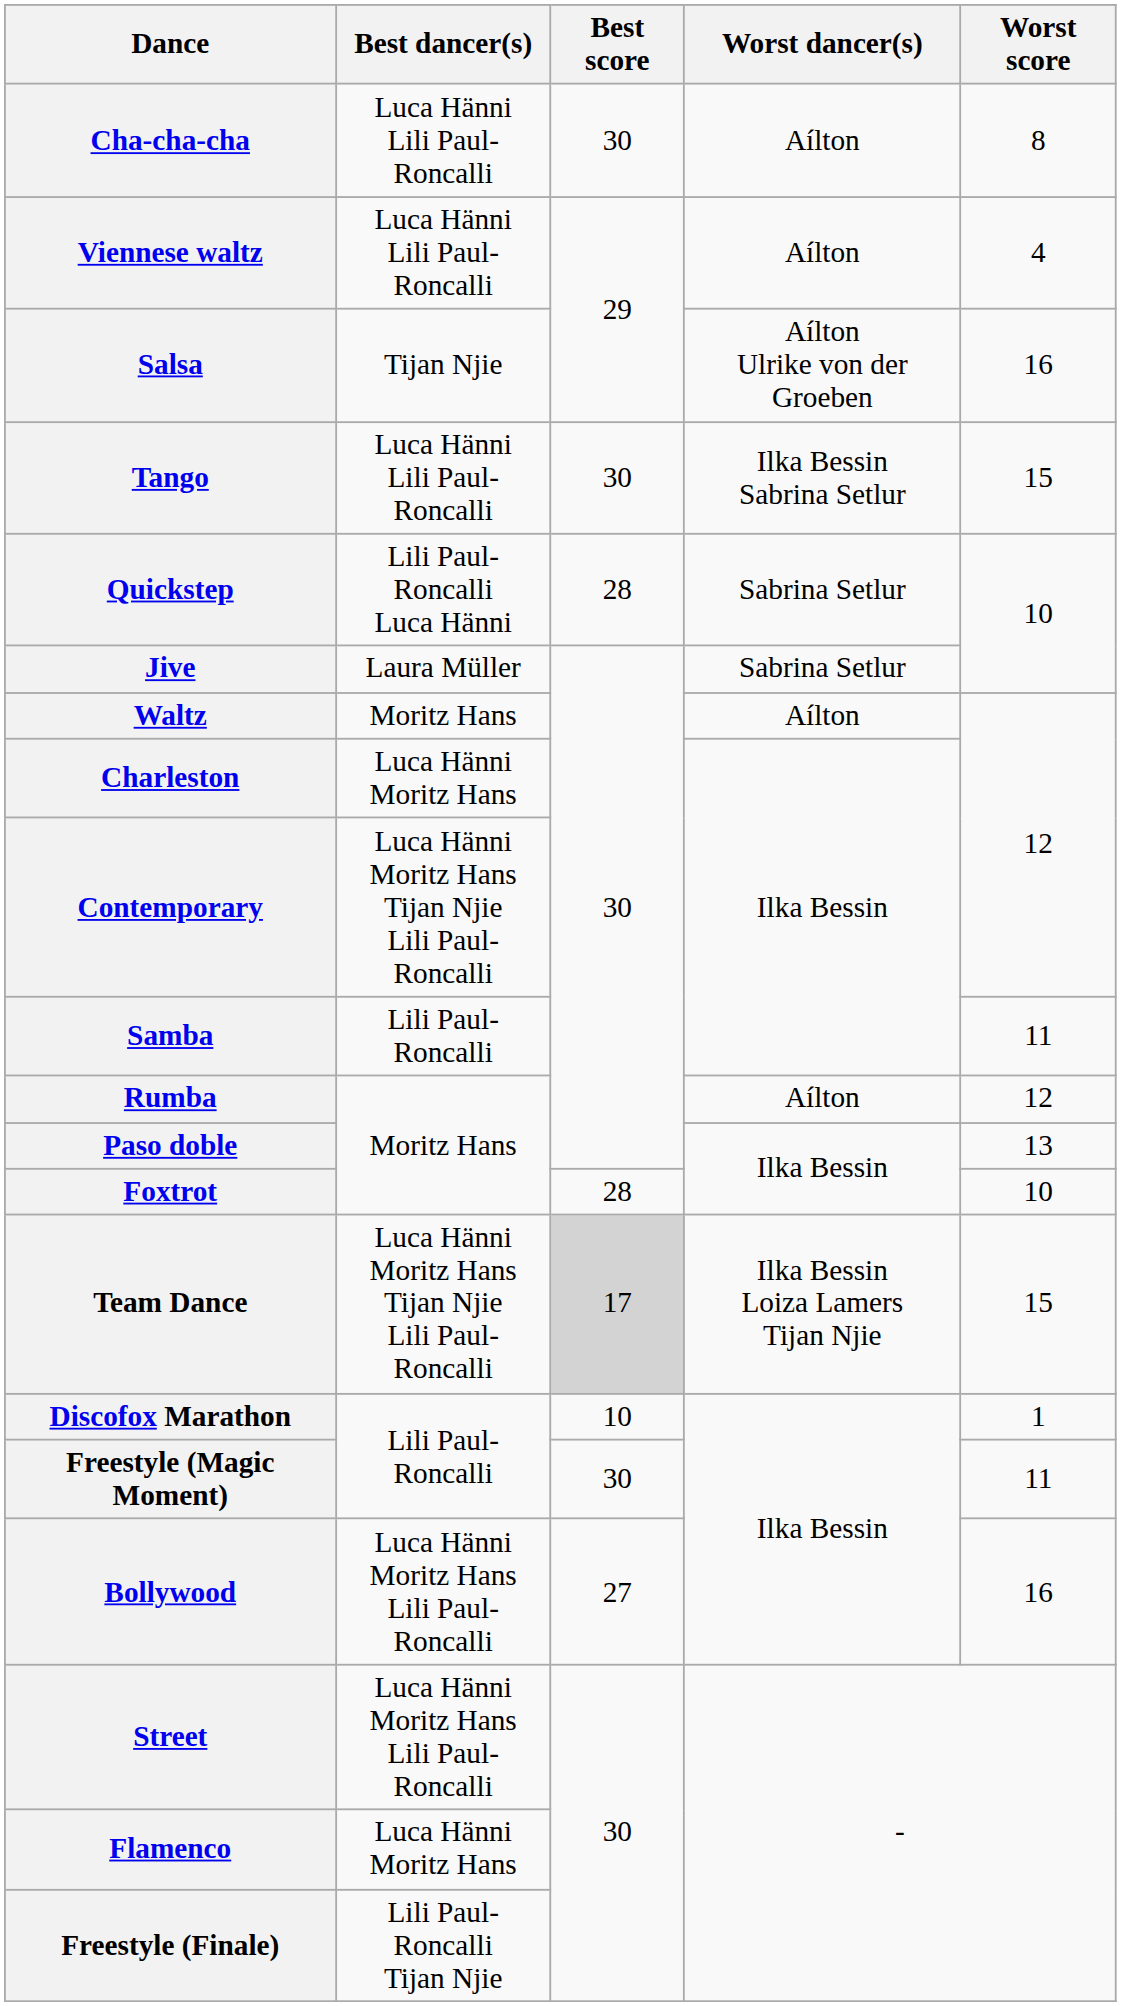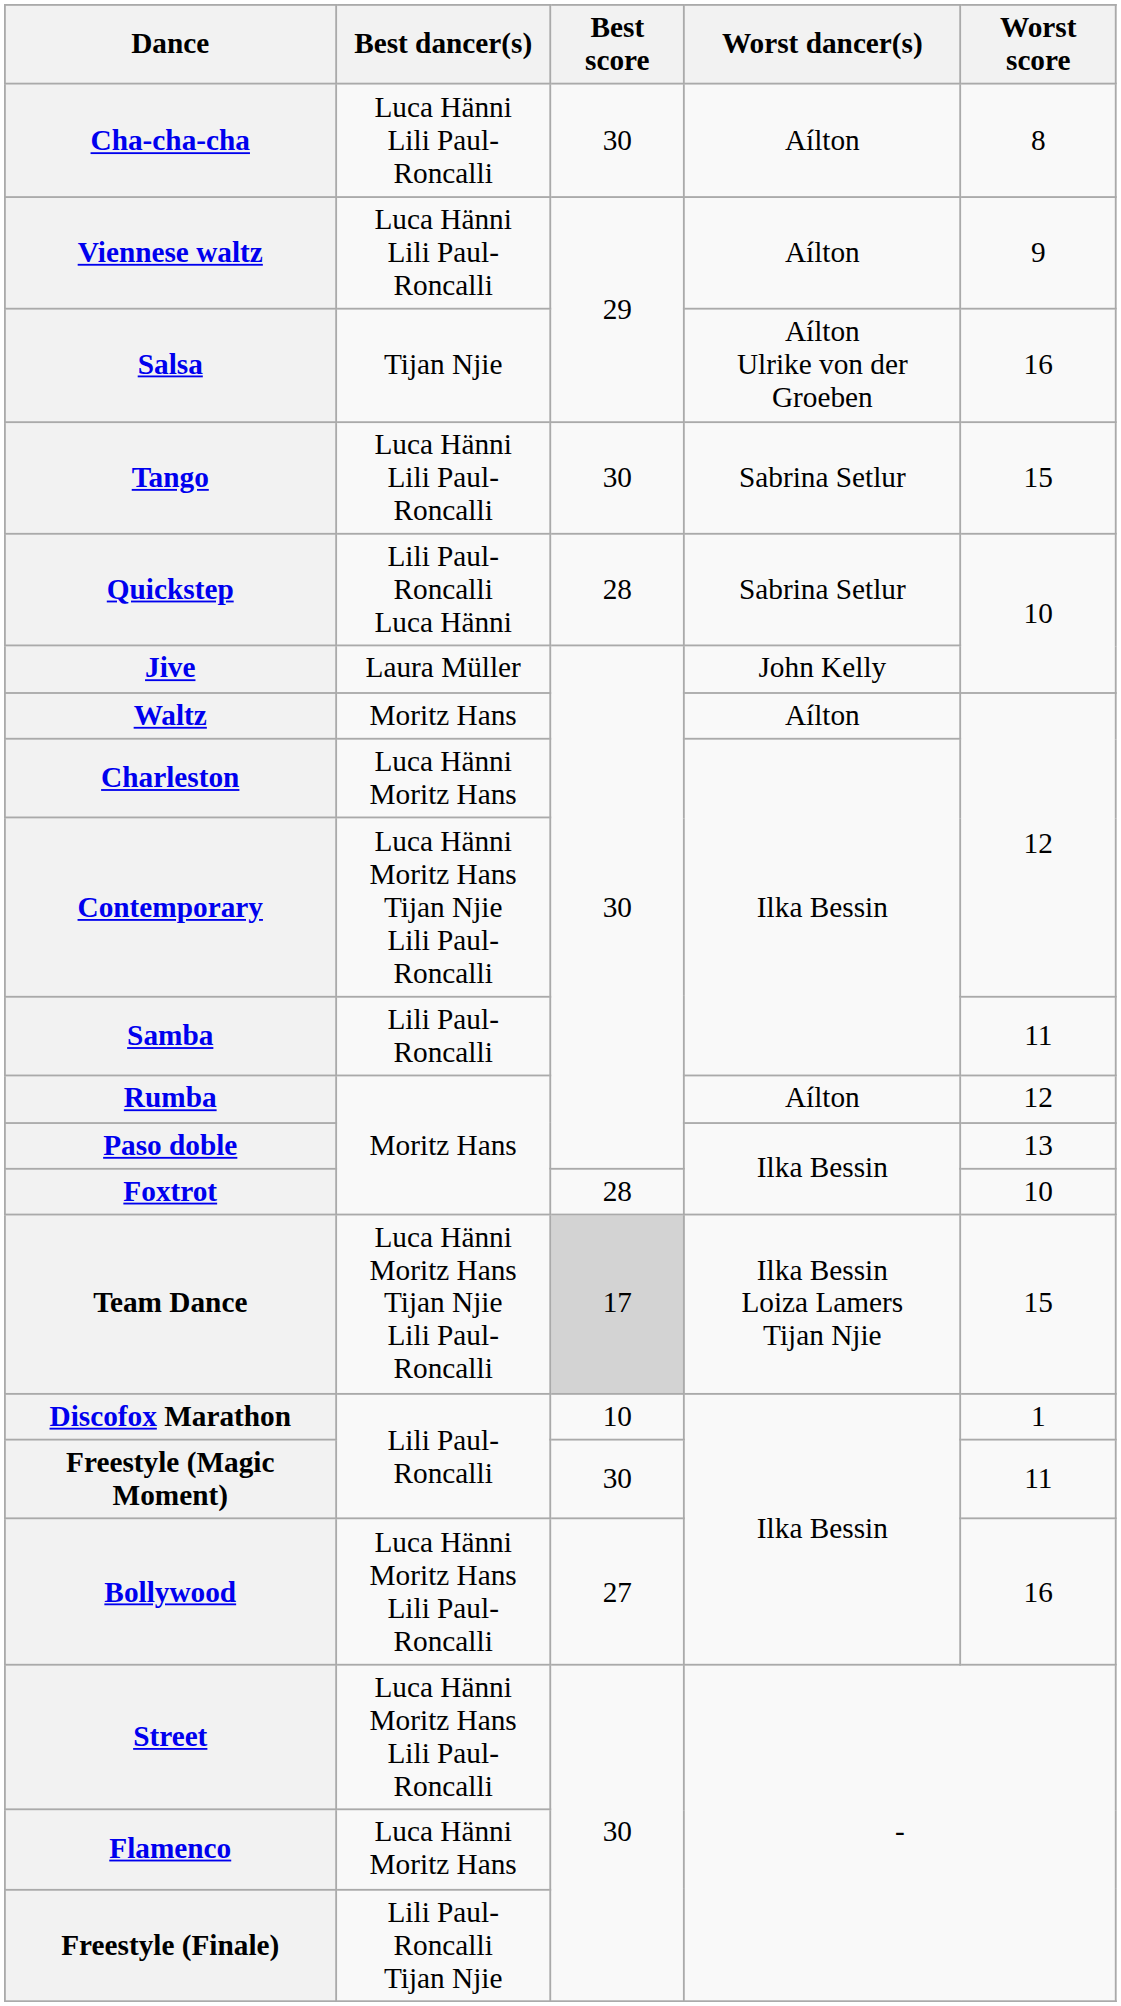(1038, 252) 4 -> (1038, 252) 9
(822, 476) Ilka Bessin Sabrina Setlur -> (822, 476) Sabrina Setlur
(822, 668) Sabrina Setlur -> (822, 668) John Kelly
